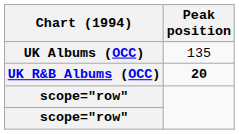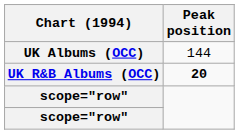(199, 53) 135 -> (199, 53) 144
